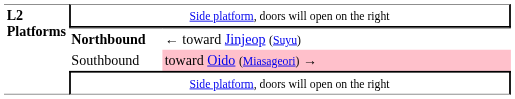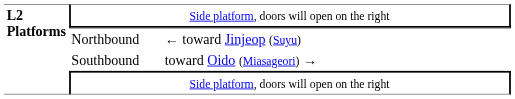(109, 39) bold -> (105, 39) normal
(241, 60) pink background -> (241, 60) no background
